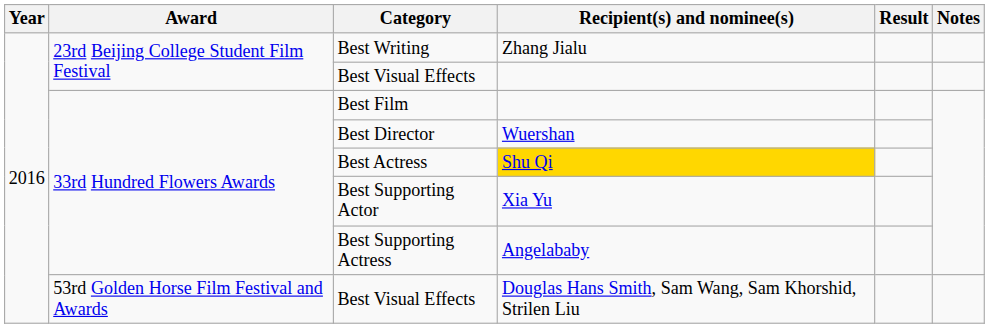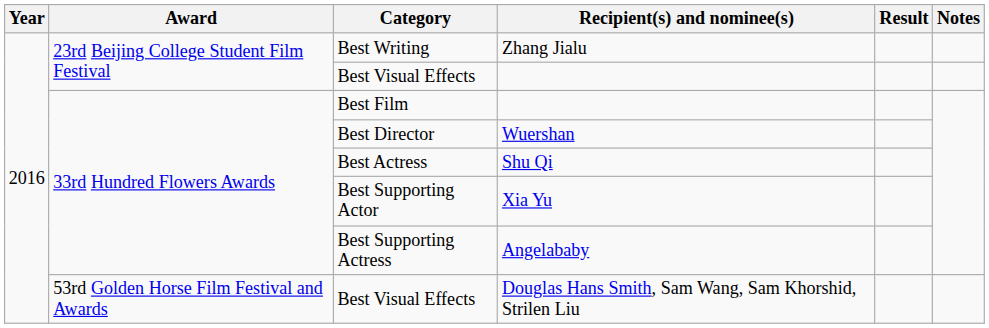(527, 162) gold background -> (527, 162) no background
